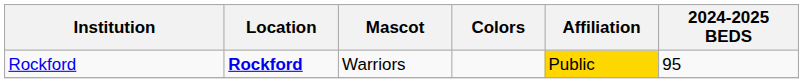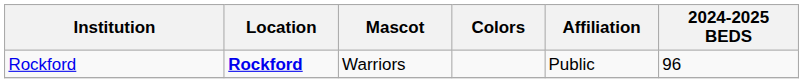(572, 63) gold background -> (572, 63) no background
(672, 63) 95 -> (672, 63) 96
